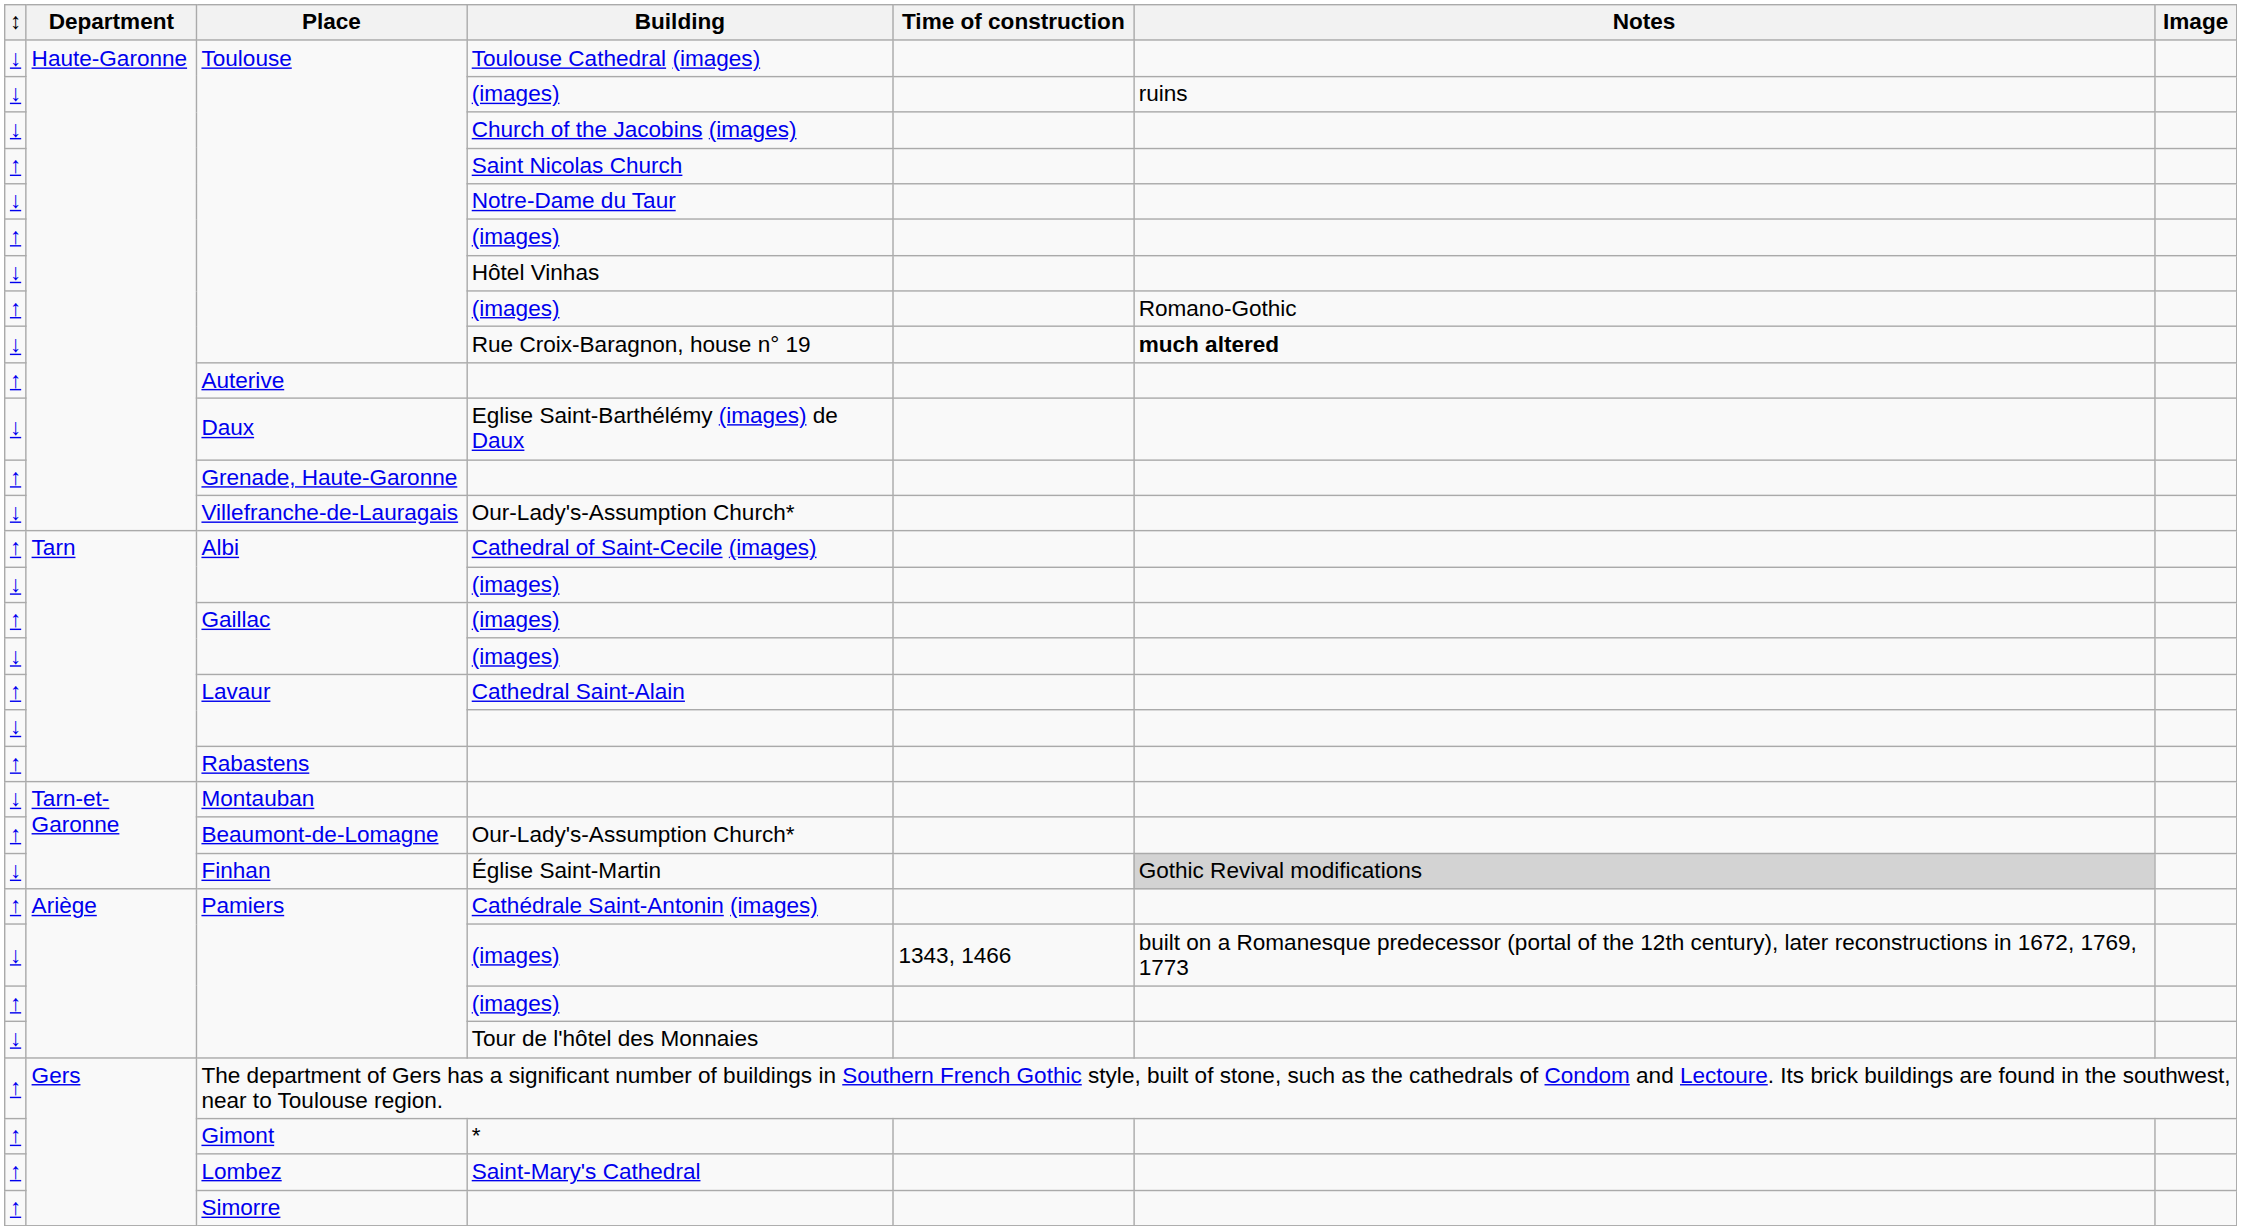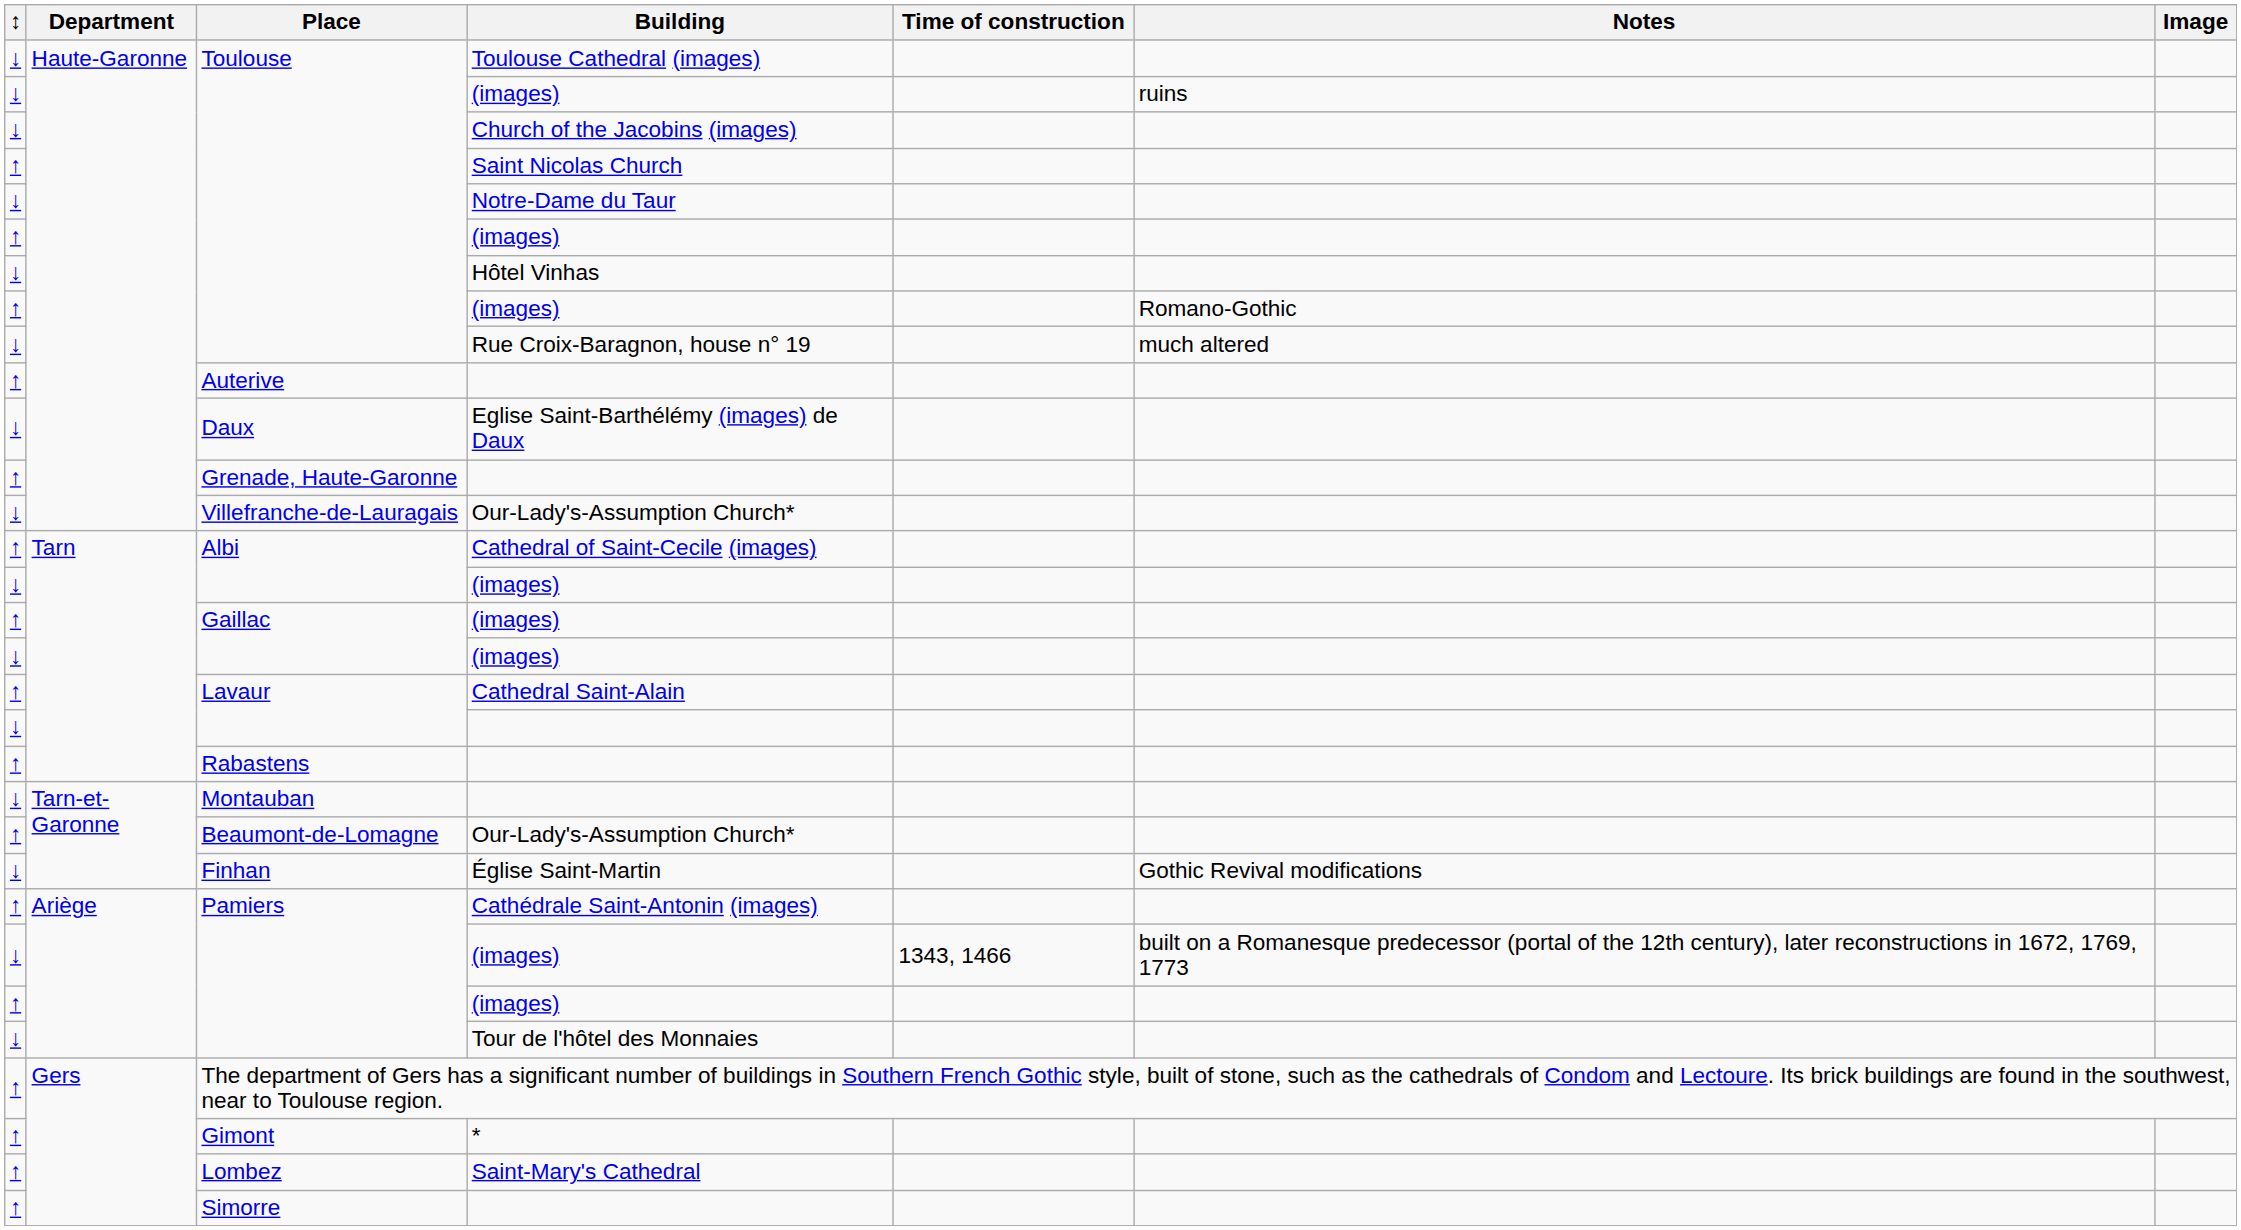(1209, 344) bold -> (1204, 344) normal
(1280, 870) lightgrey background -> (1280, 870) no background
